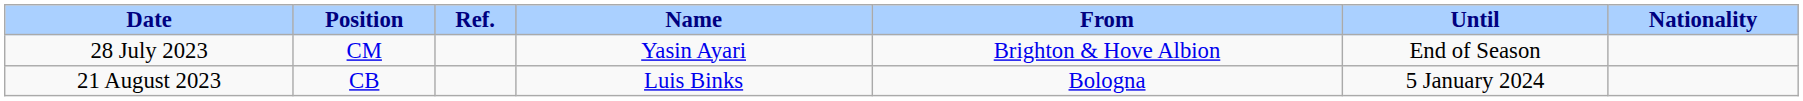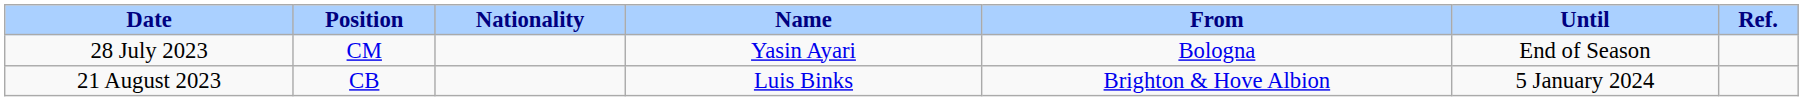columns swapped: (1703, 19) <-> (475, 19)
(1107, 50) Brighton & Hove Albion -> (1217, 50) Bologna
(1107, 80) Bologna -> (1217, 80) Brighton & Hove Albion
